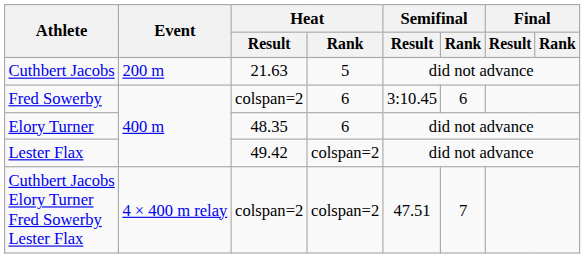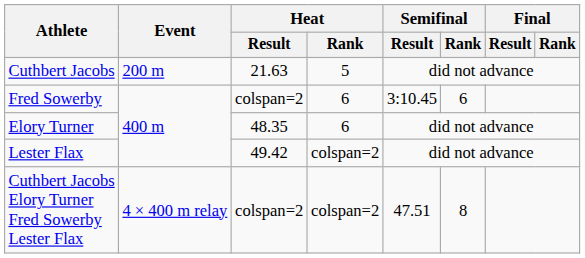(463, 210) 7 -> (463, 210) 8
